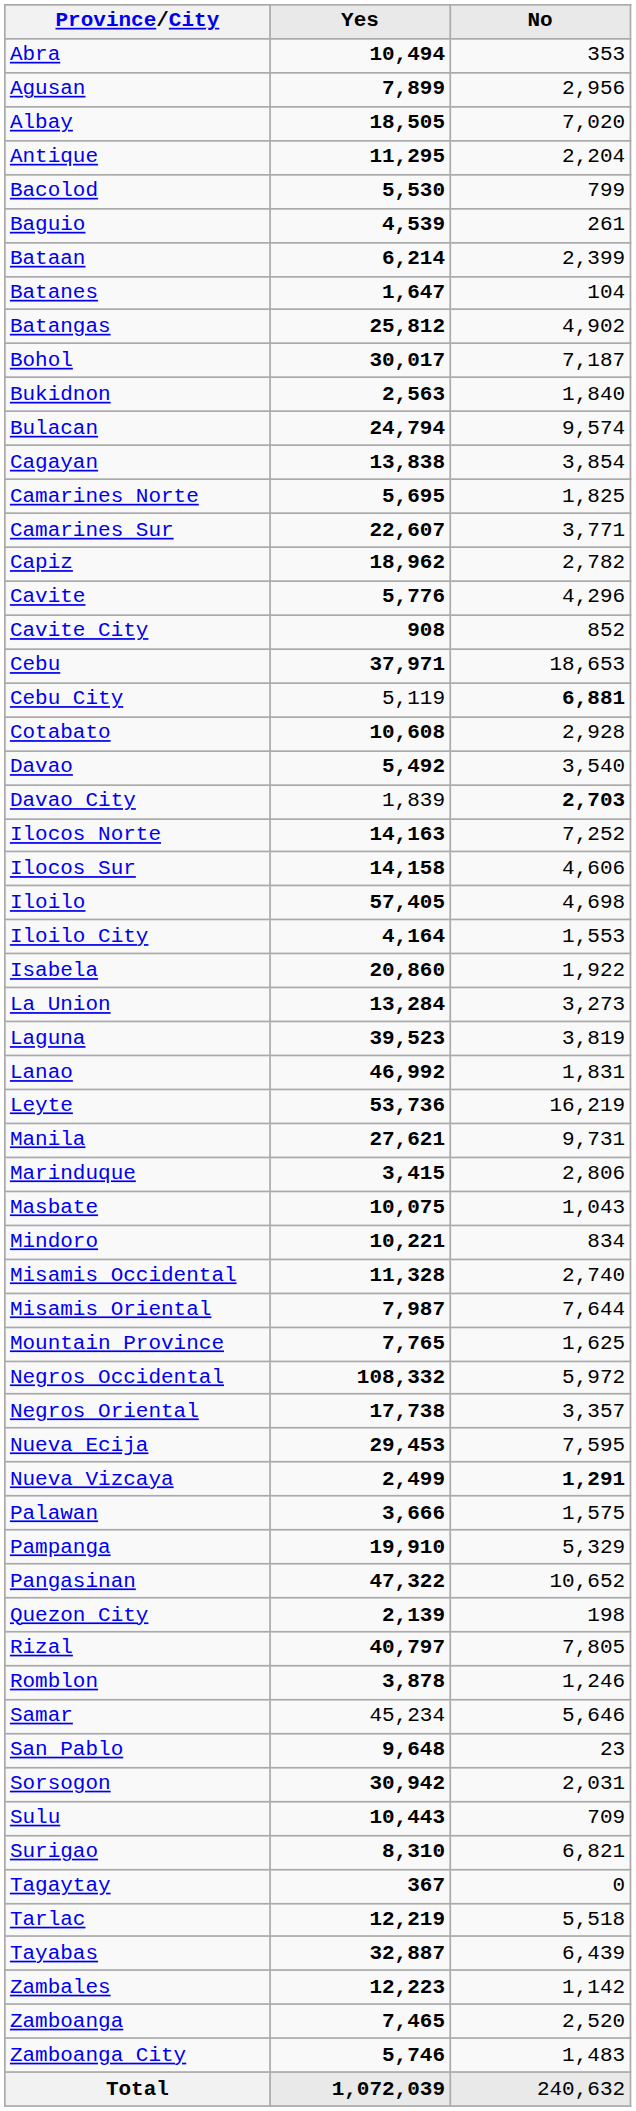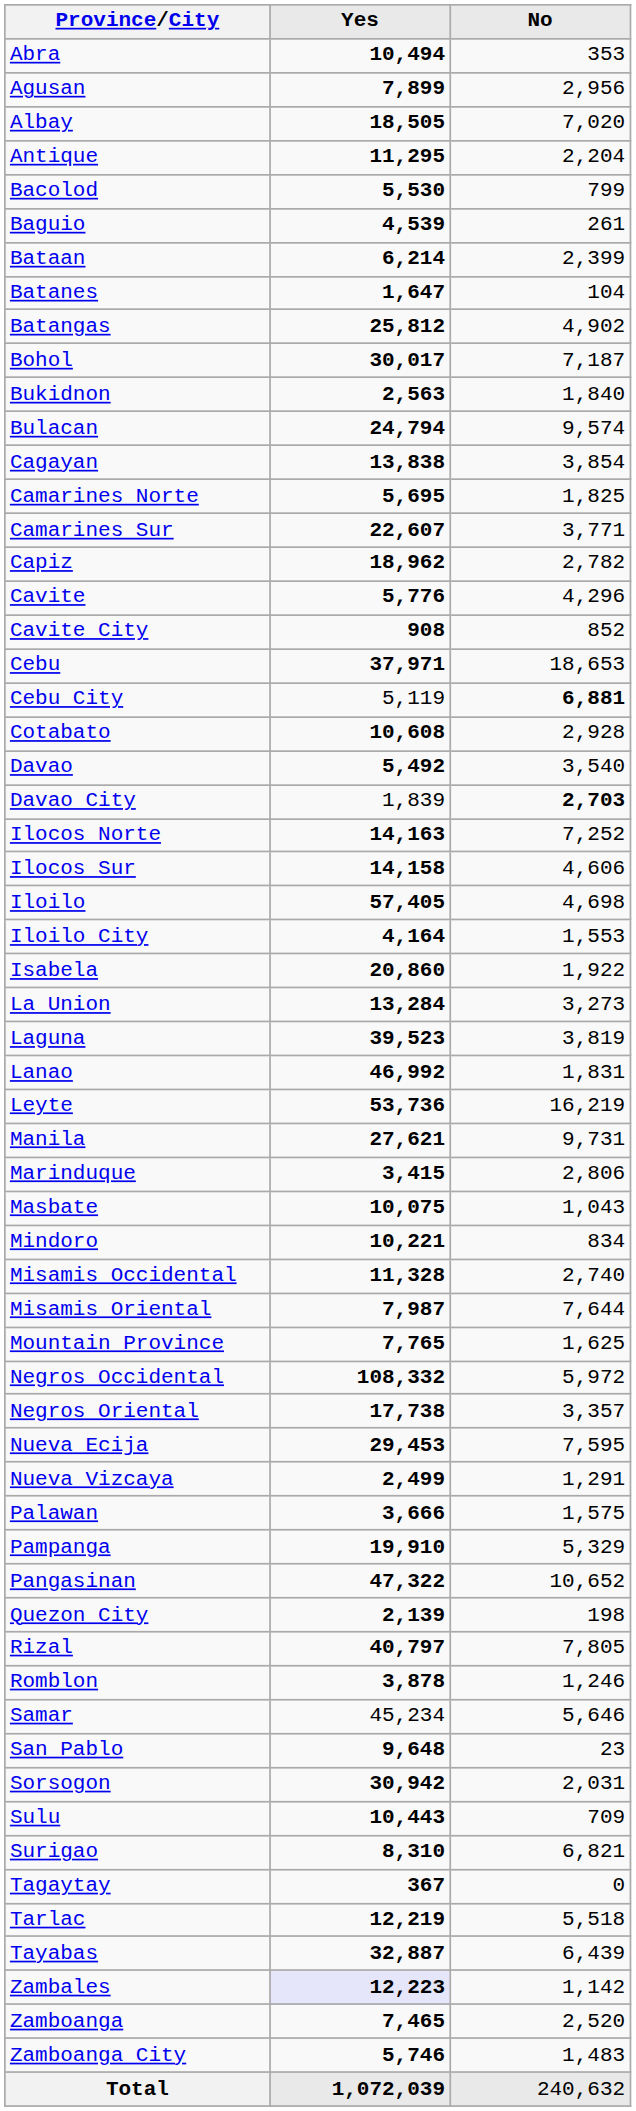(594, 1480) bold -> (594, 1480) normal
(407, 1988) no background -> (407, 1988) lavender background
